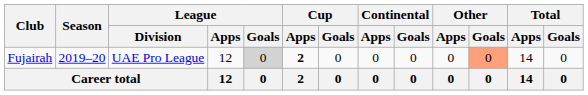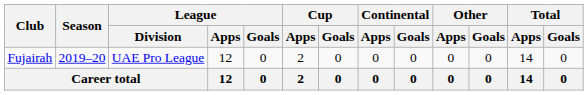(263, 57) lightgrey background -> (263, 57) no background
(301, 57) bold -> (301, 57) normal
(488, 57) lightsalmon background -> (488, 57) no background
